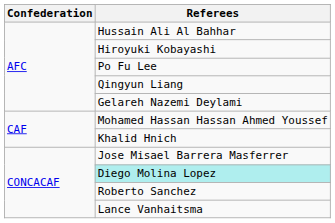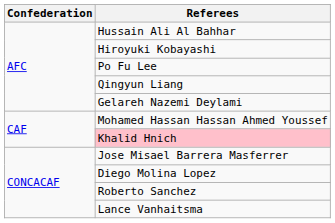(137, 138) no background -> (137, 138) pink background
(157, 173) paleturquoise background -> (157, 173) no background
